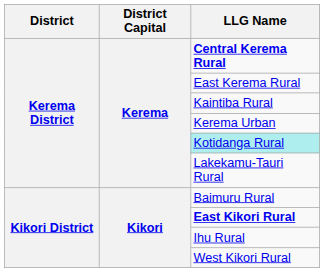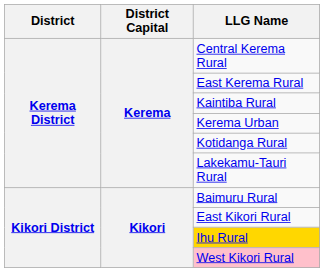(240, 55) bold -> (241, 55) normal
(239, 143) paleturquoise background -> (242, 143) no background
(244, 217) bold -> (244, 217) normal
(219, 237) no background -> (222, 237) gold background
(242, 257) no background -> (245, 257) pink background
